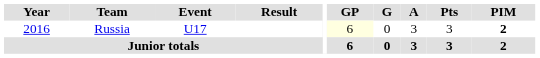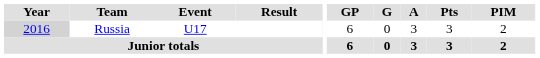(37, 28) no background -> (37, 28) lightgrey background
(350, 28) lightyellow background -> (350, 28) no background
(503, 28) bold -> (503, 28) normal
